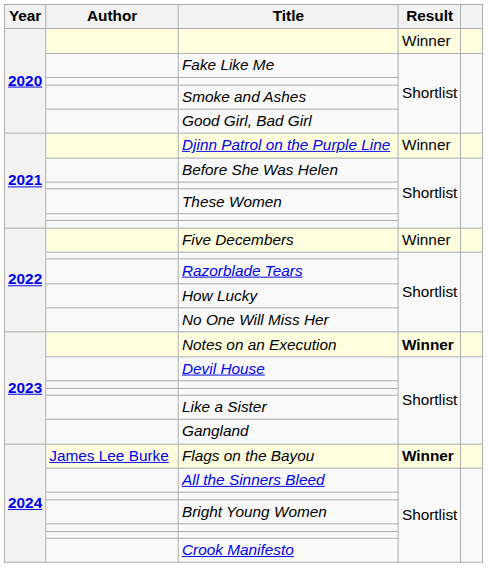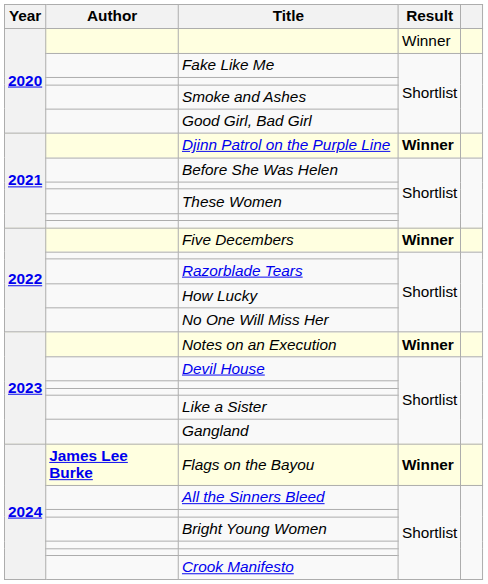(426, 145) normal -> (428, 145) bold
(426, 239) normal -> (428, 239) bold
(109, 456) normal -> (89, 464) bold
